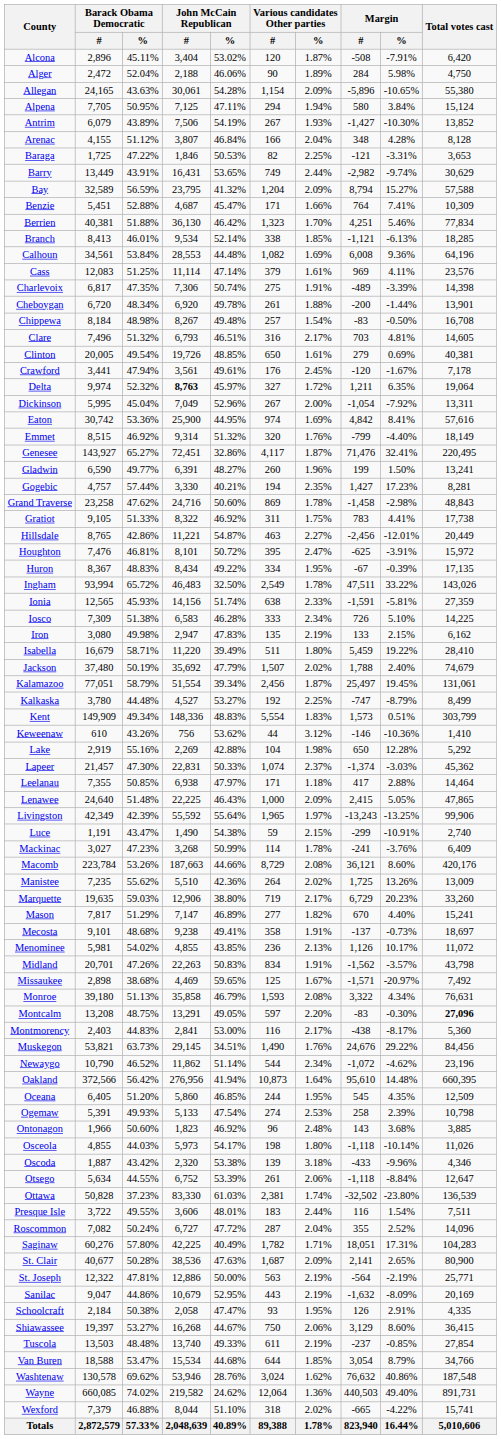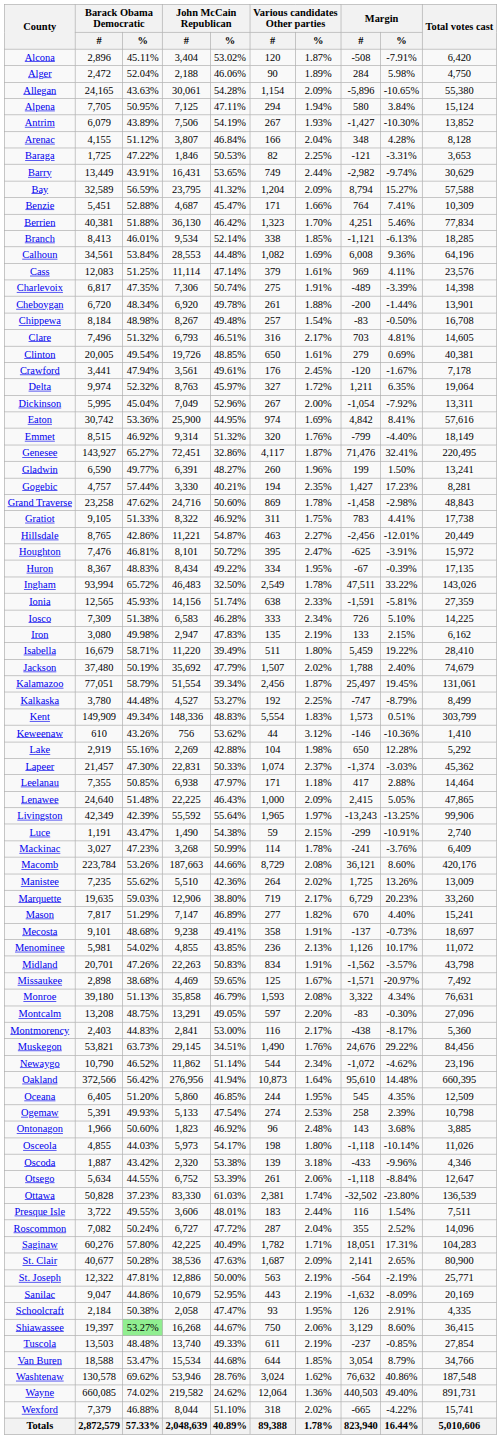(186, 387) bold -> (186, 387) normal
(459, 1014) bold -> (459, 1014) normal
(143, 1327) no background -> (143, 1327) lightgreen background
